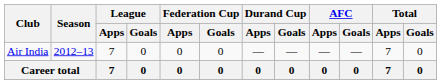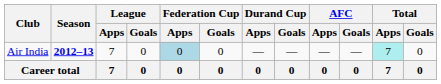(74, 51) normal -> (74, 51) bold
(180, 51) no background -> (180, 51) lightblue background
(388, 51) no background -> (388, 51) paleturquoise background
